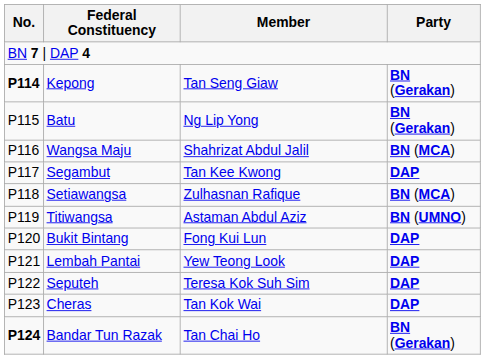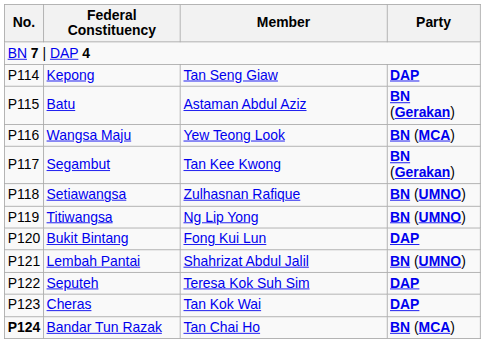(24, 83) bold -> (23, 75) normal
(423, 83) BN (Gerakan) -> (405, 75) DAP
(221, 120) Ng Lip Yong -> (245, 105) Astaman Abdul Aziz
(246, 150) Shahrizat Abdul Jalil -> (234, 135) Yew Teong Look
(405, 172) DAP -> (423, 165) BN (Gerakan)
(422, 194) BN (MCA) -> (428, 194) BN (UMNO)
(245, 217) Astaman Abdul Aziz -> (221, 217) Ng Lip Yong
(234, 261) Yew Teong Look -> (246, 261) Shahrizat Abdul Jalil
(405, 261) DAP -> (428, 261) BN (UMNO)
(423, 335) BN (Gerakan) -> (422, 327) BN (MCA)
